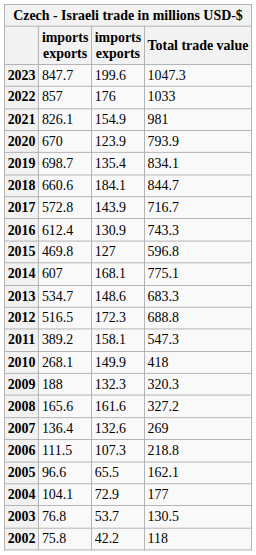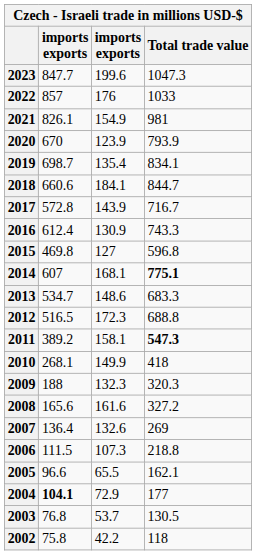(163, 274) normal -> (163, 274) bold
(163, 340) normal -> (163, 340) bold
(58, 494) normal -> (58, 494) bold
